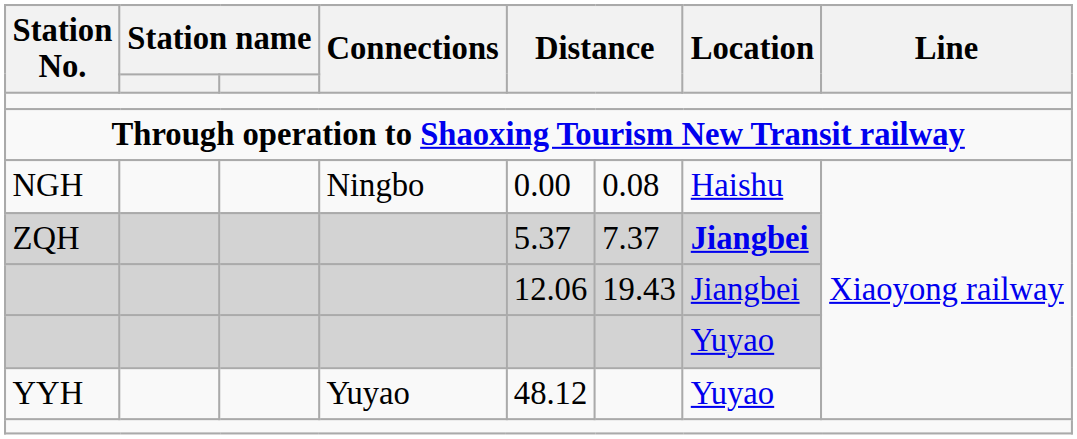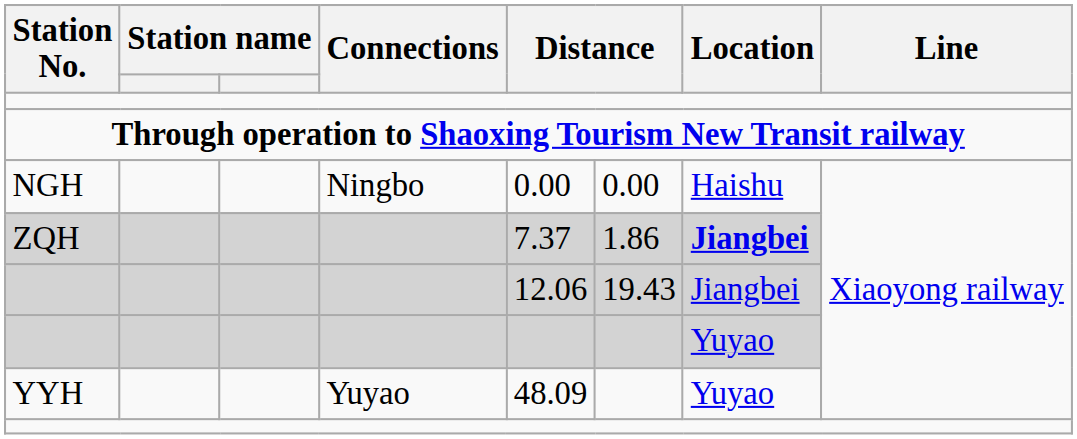(631, 185) 0.08 -> (631, 185) 0.00
(542, 237) 5.37 -> (542, 237) 7.37
(631, 237) 7.37 -> (631, 237) 1.86
(551, 392) 48.12 -> (551, 392) 48.09
